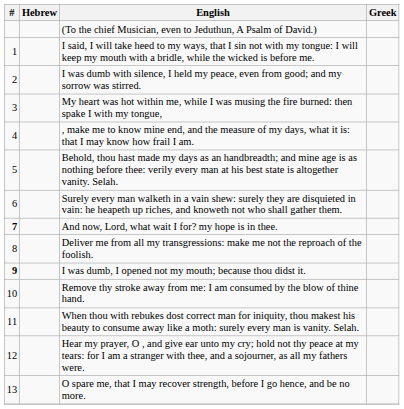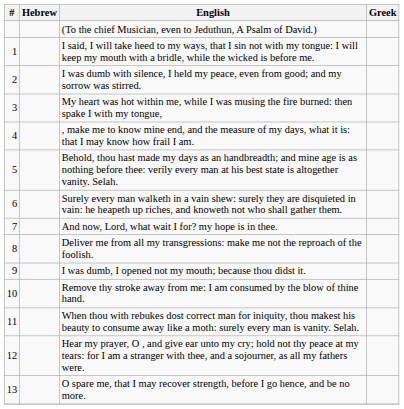(15, 226) bold -> (15, 226) normal
(15, 271) bold -> (15, 271) normal
